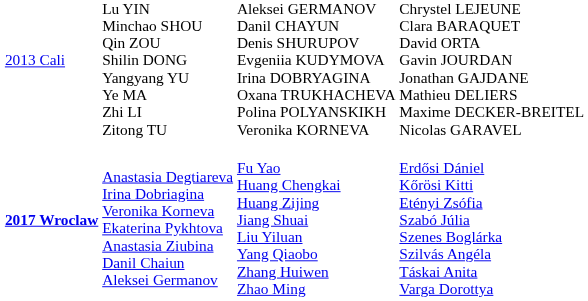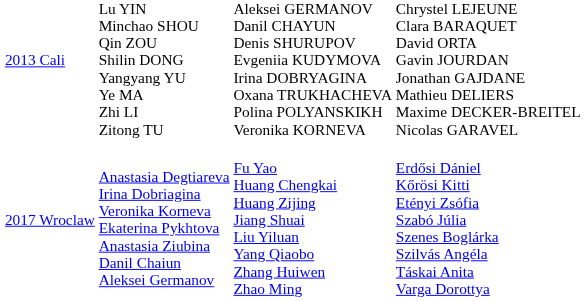(52, 220) bold -> (50, 220) normal
